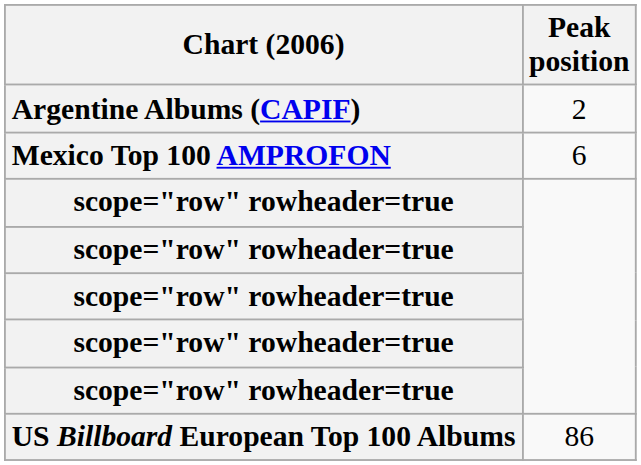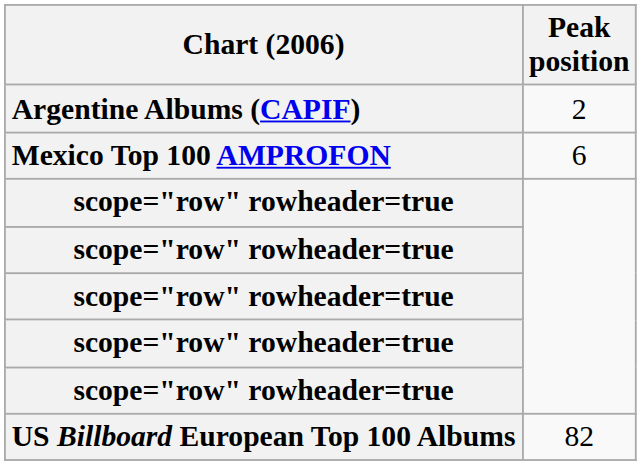(579, 436) 86 -> (579, 436) 82
